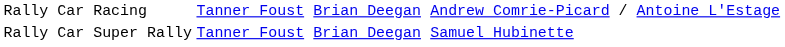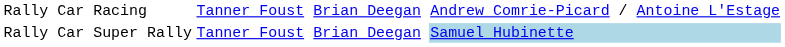(502, 33) no background -> (502, 33) lightblue background
